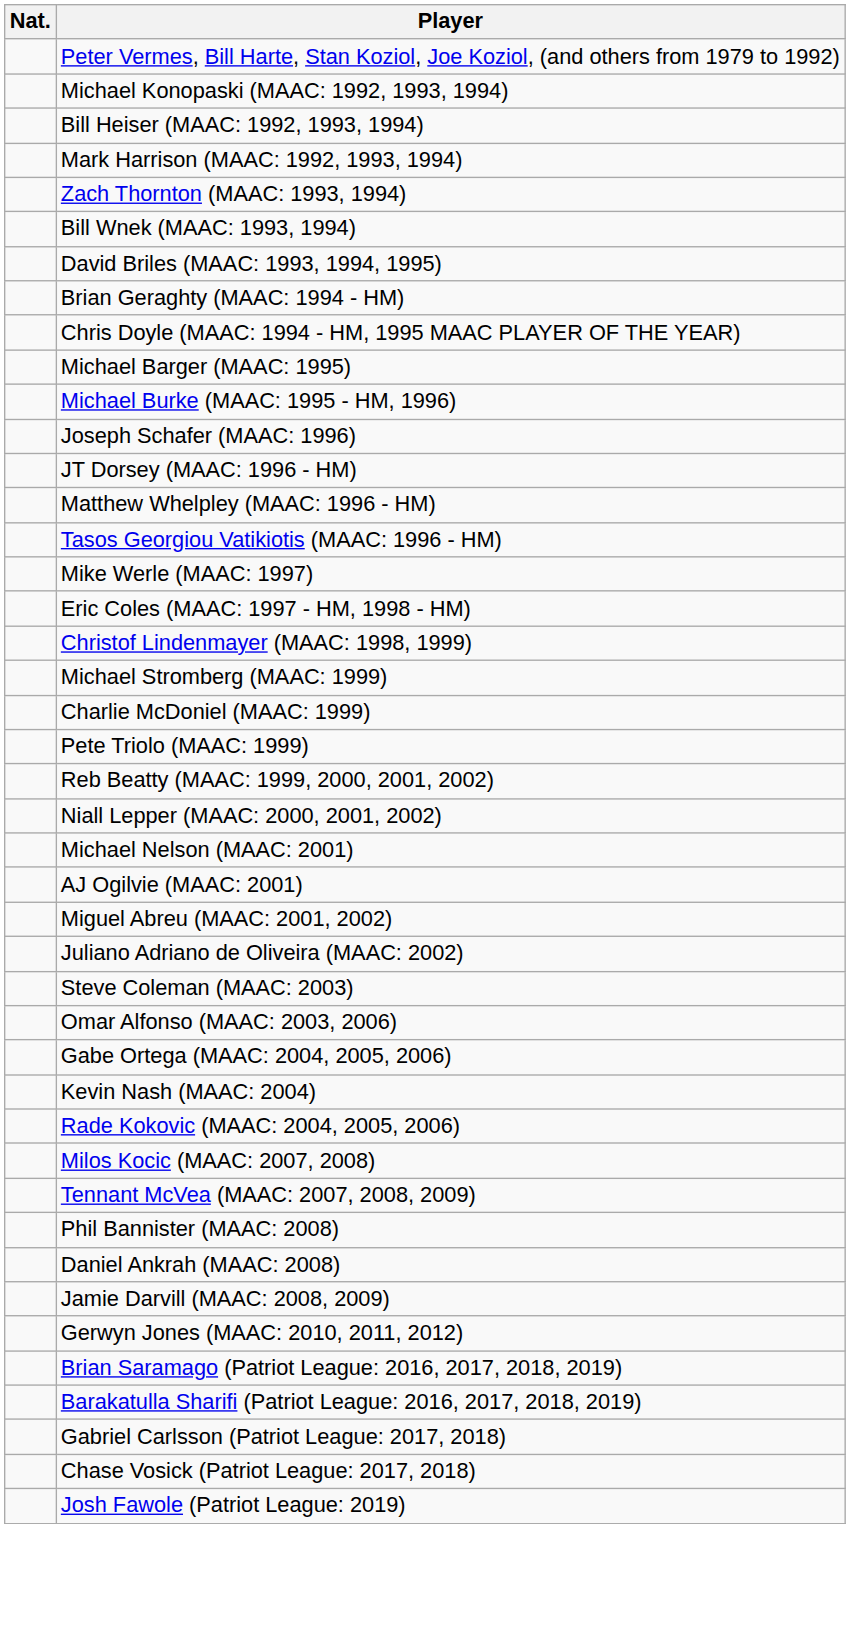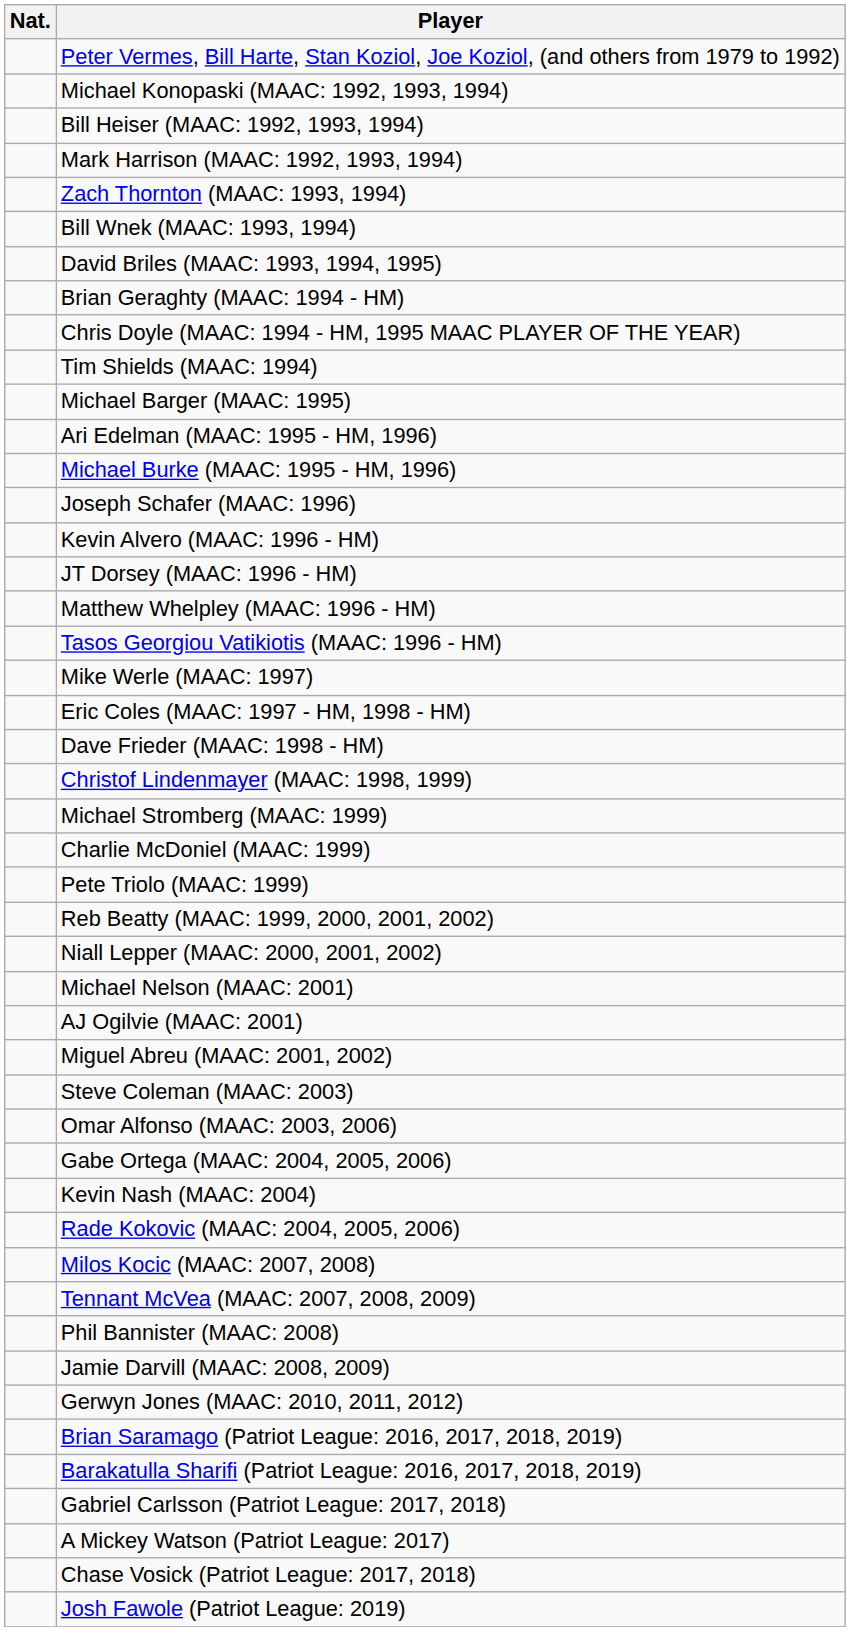+ row: (189, 366)
+ row: (249, 435)
+ row: (220, 539)
+ row: (222, 746)
- row: (262, 953)
- row: (201, 1264)
+ row: (255, 1540)
